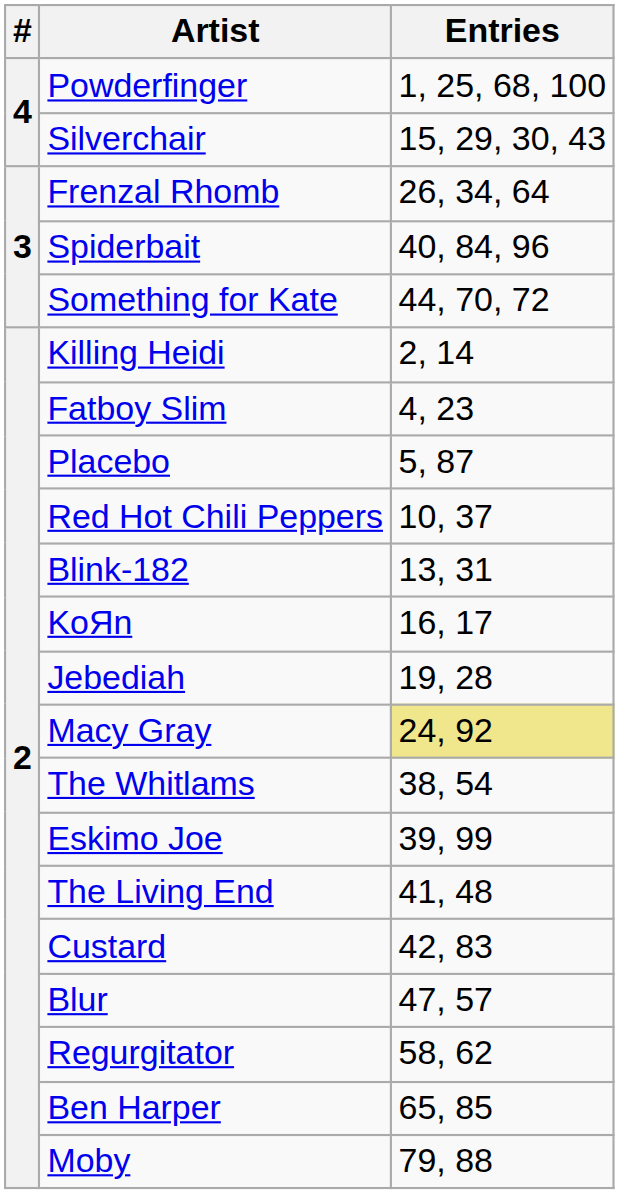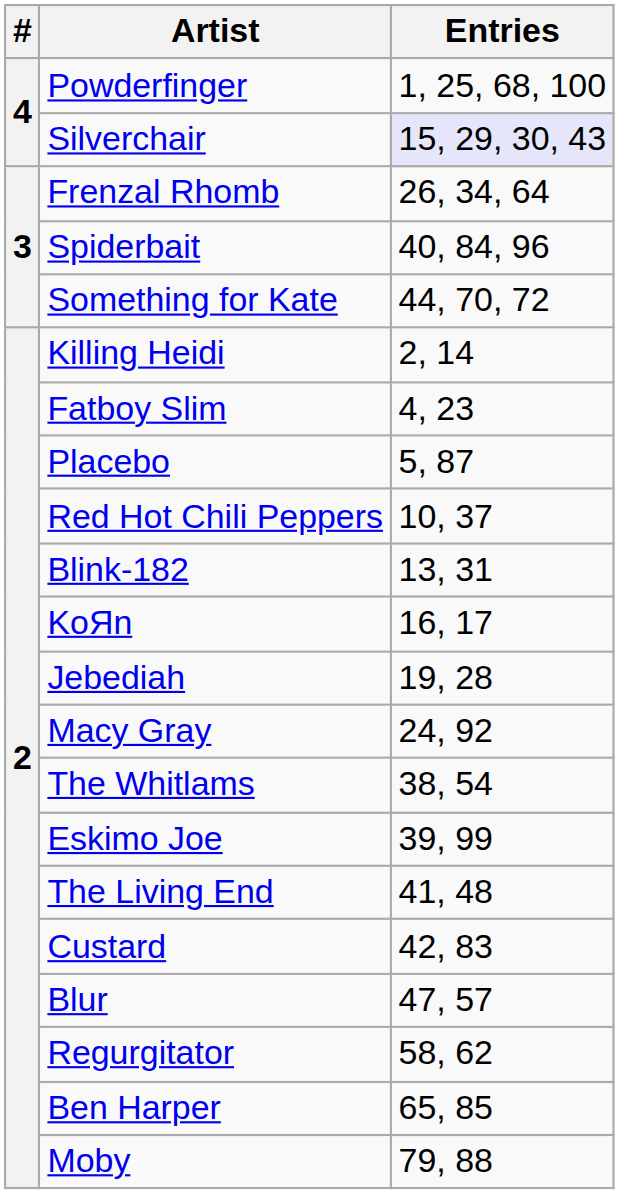(502, 138) no background -> (502, 138) lavender background
(446, 730) khaki background -> (446, 730) no background
